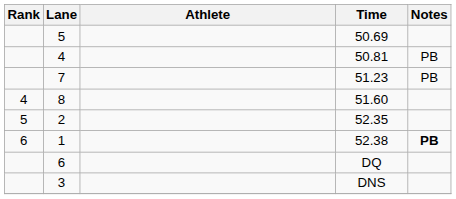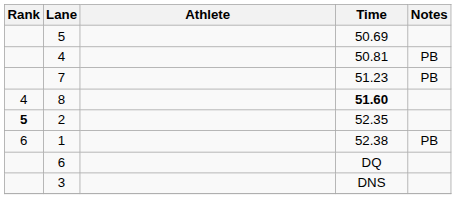(372, 99) normal -> (372, 99) bold
(24, 120) normal -> (24, 120) bold
(429, 141) bold -> (429, 141) normal
